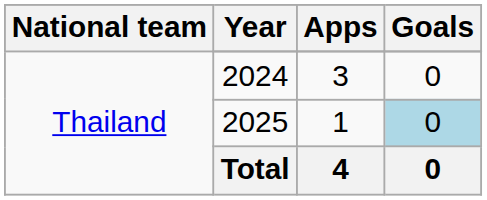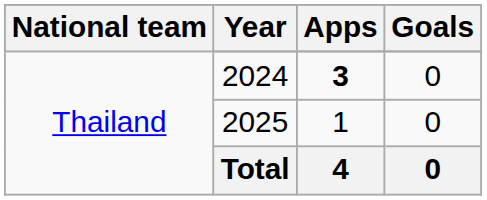(340, 75) normal -> (340, 75) bold
(433, 122) lightblue background -> (433, 122) no background
